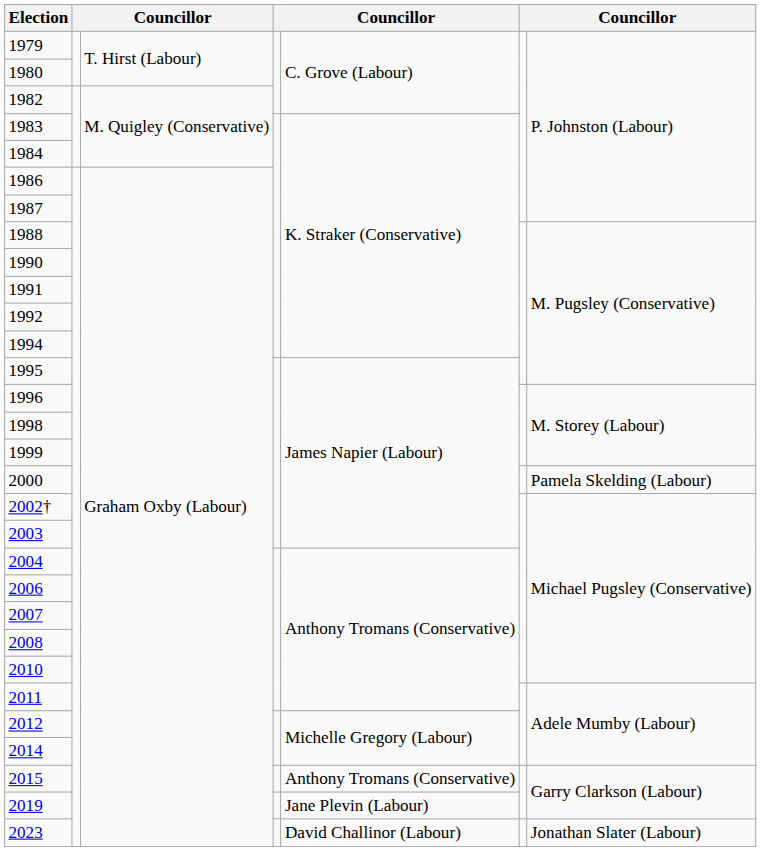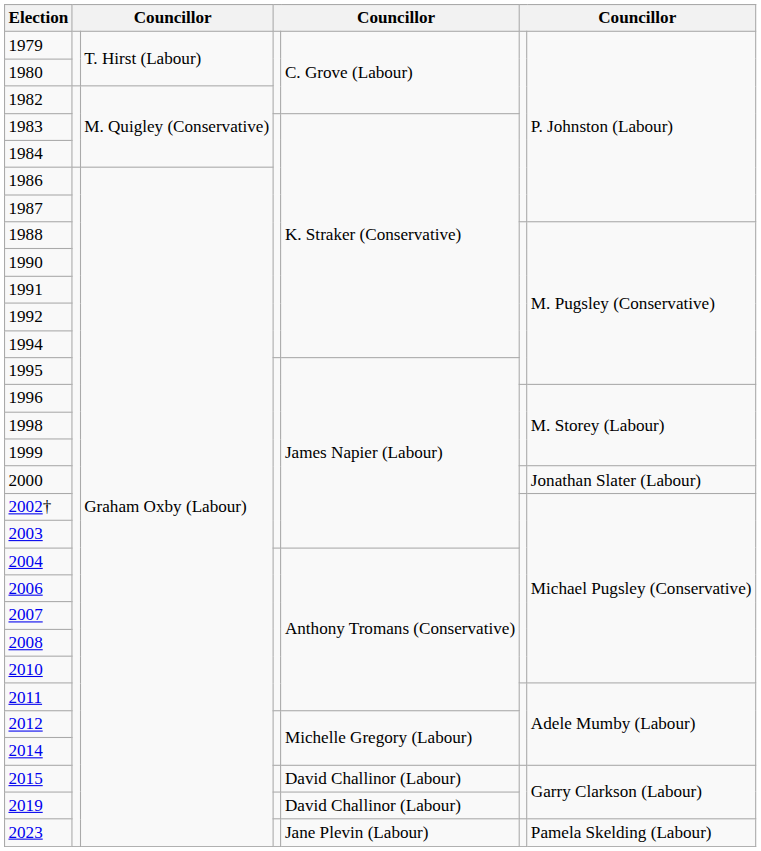(621, 479) Pamela Skelding (Labour) -> (616, 479) Jonathan Slater (Labour)
(400, 778) Anthony Tromans (Conservative) -> (373, 778) David Challinor (Labour)
(357, 805) Jane Plevin (Labour) -> (373, 805) David Challinor (Labour)
(373, 832) David Challinor (Labour) -> (357, 832) Jane Plevin (Labour)
(616, 832) Jonathan Slater (Labour) -> (621, 832) Pamela Skelding (Labour)
